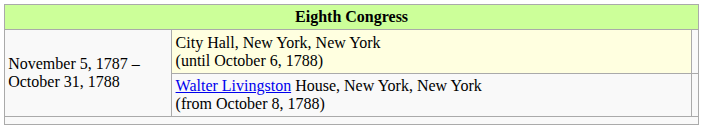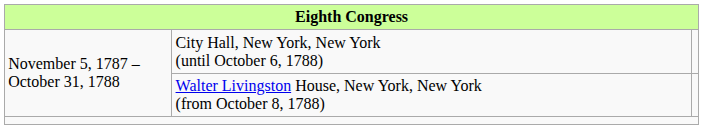(278, 51) lightyellow background -> (278, 51) no background
